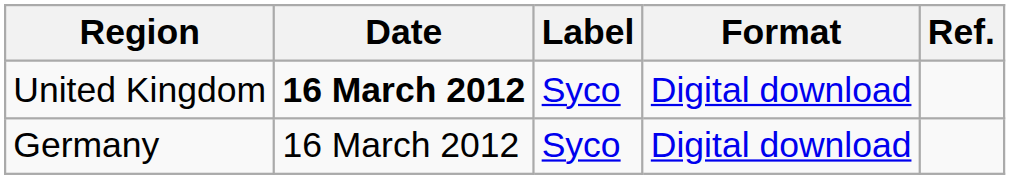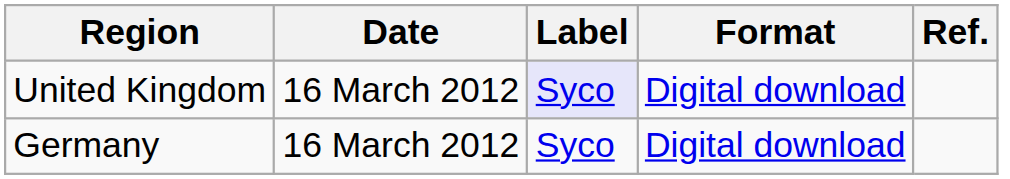(404, 88) bold -> (401, 88) normal
(581, 88) no background -> (575, 88) lavender background
